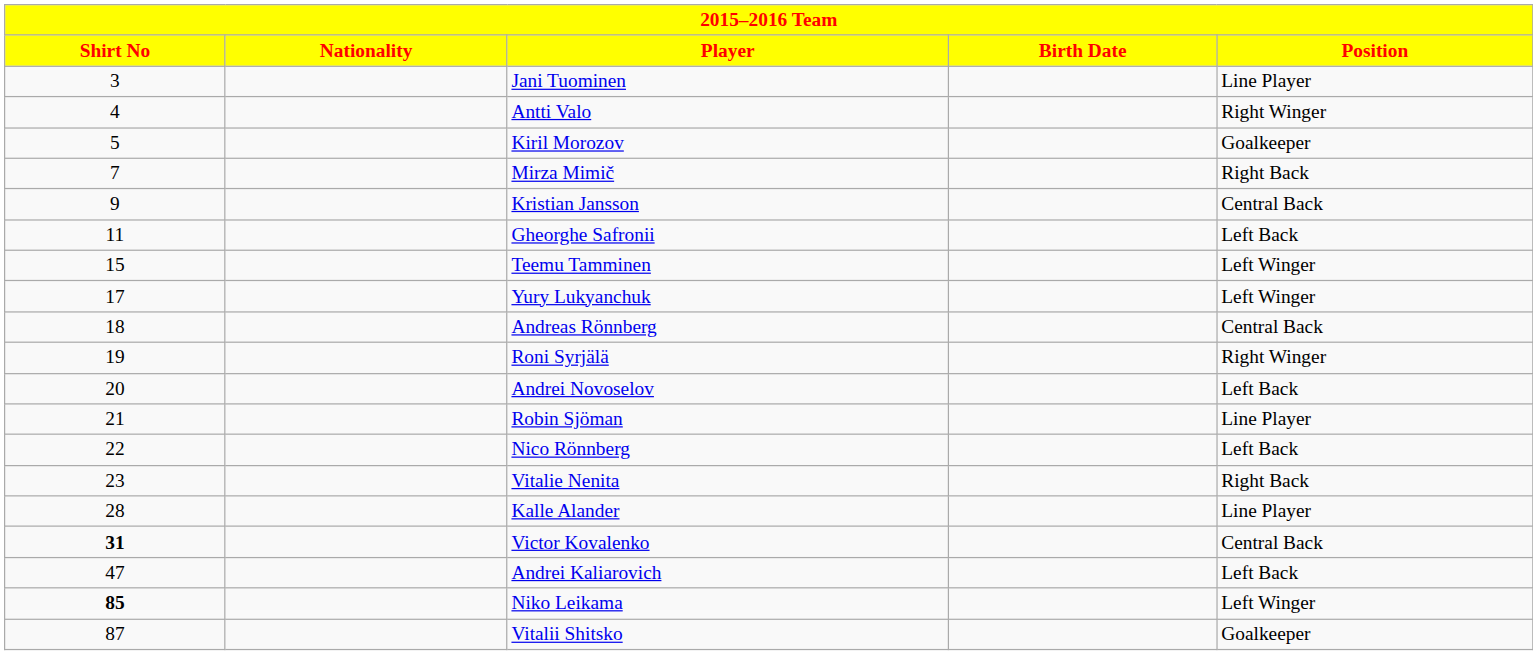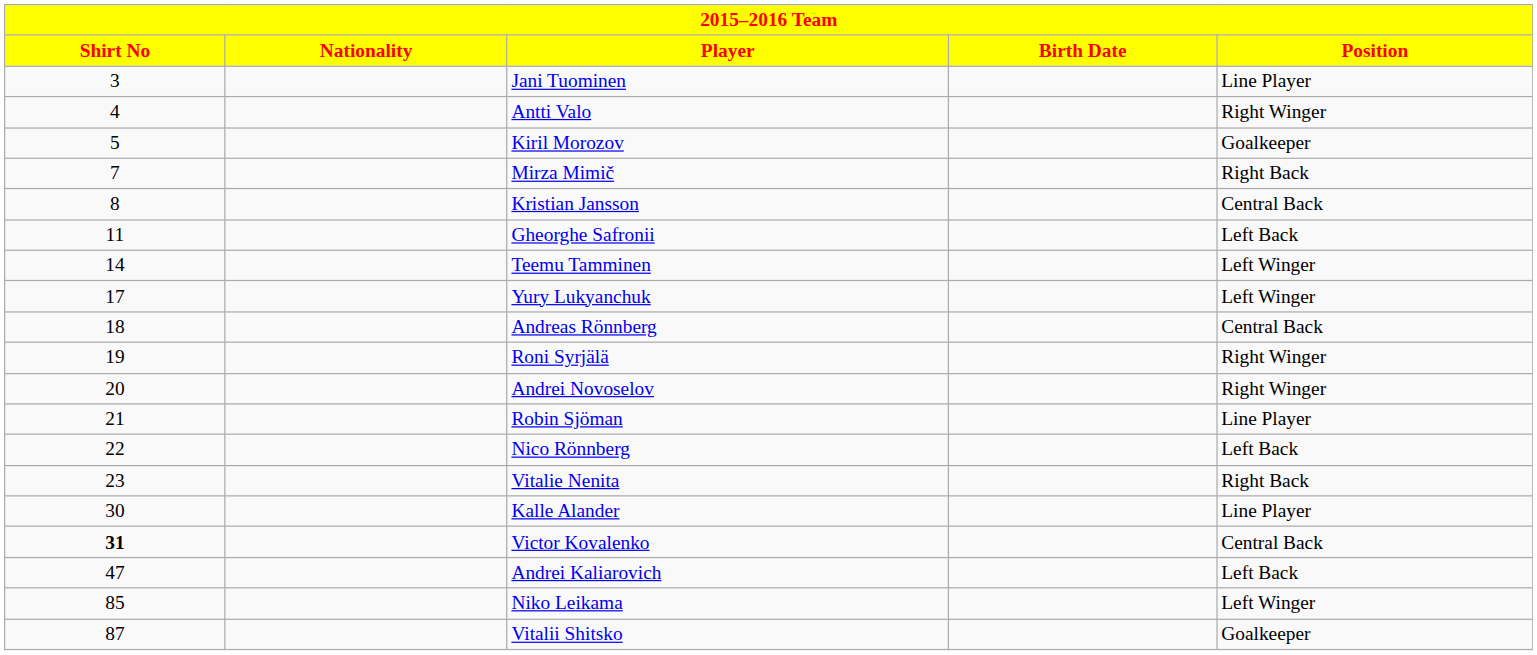(115, 204) 9 -> (115, 204) 8
(115, 265) 15 -> (115, 265) 14
(1260, 388) Left Back -> (1274, 388) Right Winger
(115, 511) 28 -> (115, 511) 30
(115, 603) bold -> (115, 603) normal
